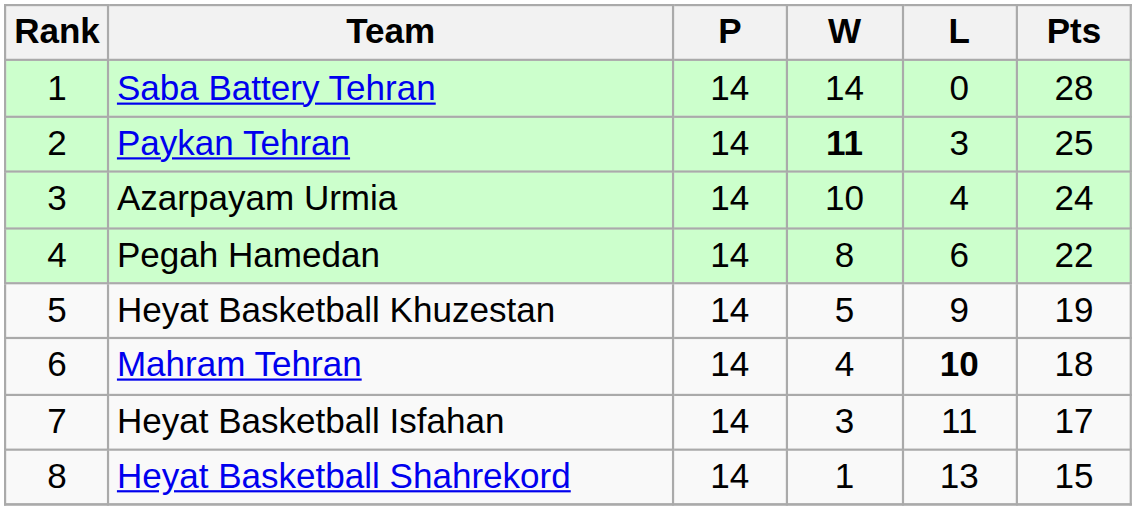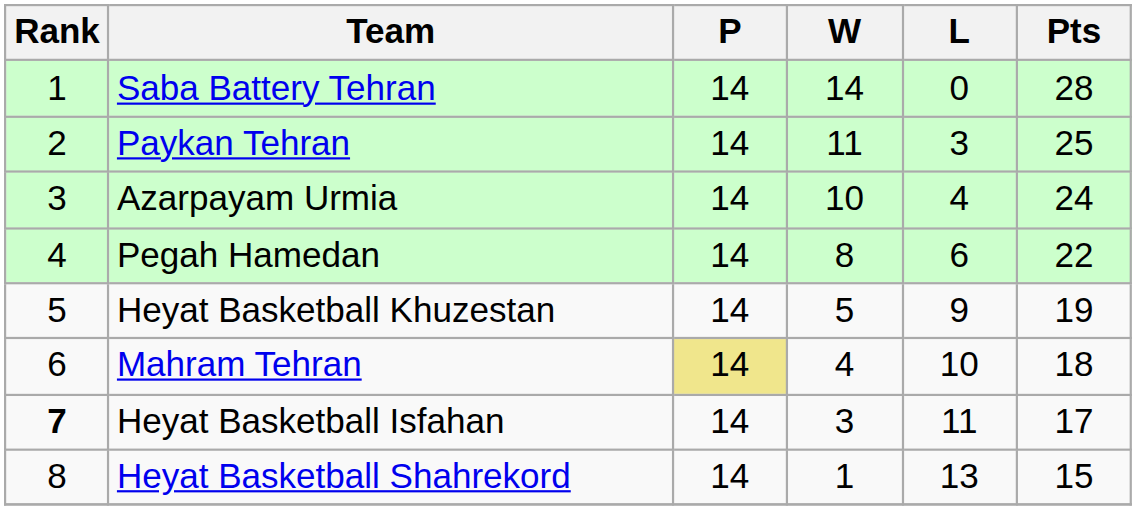(845, 143) bold -> (845, 143) normal
(730, 365) no background -> (730, 365) khaki background
(959, 365) bold -> (959, 365) normal
(57, 421) normal -> (57, 421) bold
